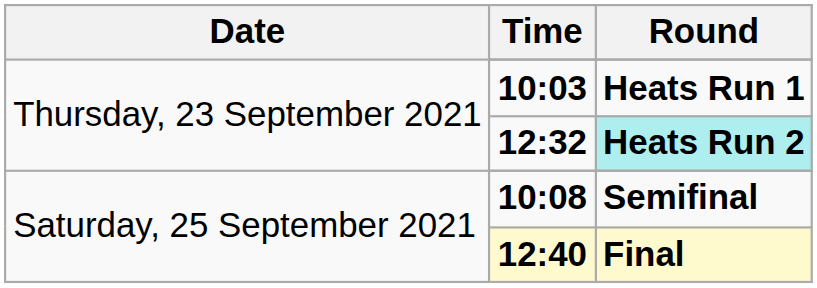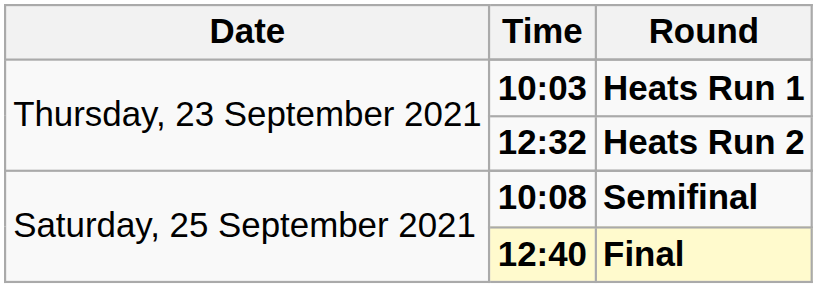(704, 142) paleturquoise background -> (704, 142) no background
